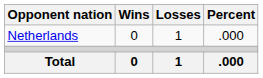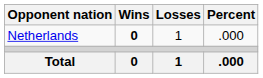(134, 35) normal -> (134, 35) bold
